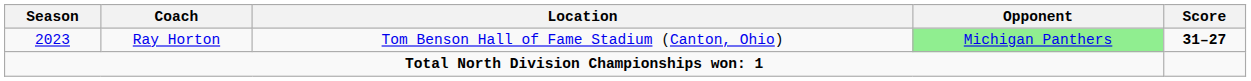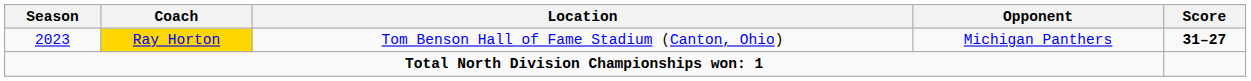(176, 40) no background -> (176, 40) gold background
(1038, 40) lightgreen background -> (1038, 40) no background
